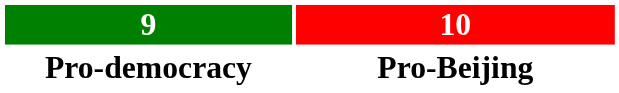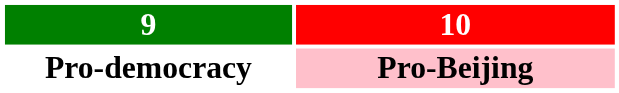(455, 67) no background -> (455, 67) pink background
